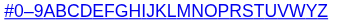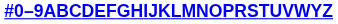(166, 11) normal -> (169, 11) bold
